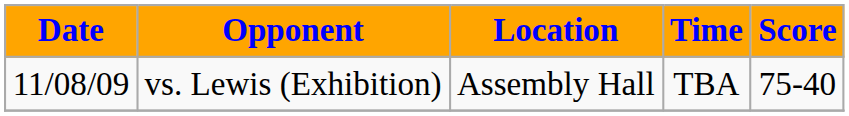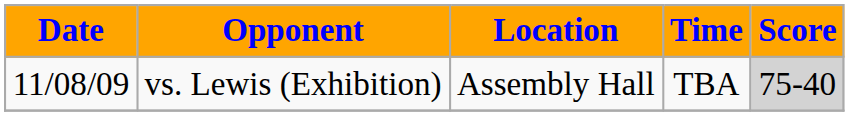(797, 83) no background -> (797, 83) lightgrey background
